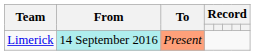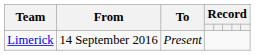(109, 40) paleturquoise background -> (109, 40) no background
(183, 40) lightsalmon background -> (183, 40) no background
